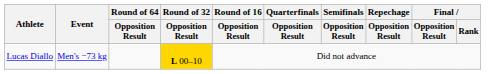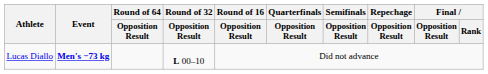(82, 56) normal -> (83, 56) bold
(186, 62) gold background -> (189, 62) no background
